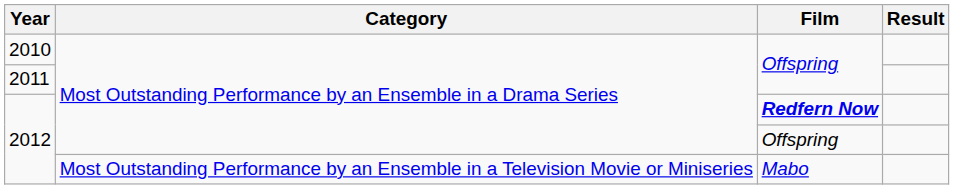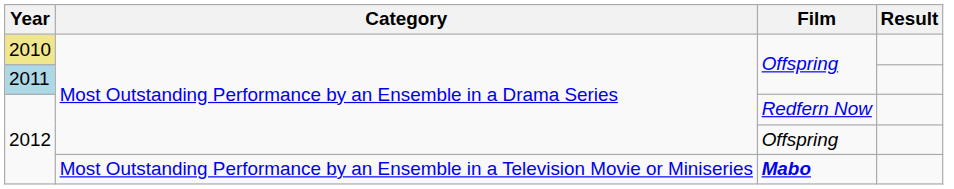(30, 49) no background -> (30, 49) khaki background
(29, 79) no background -> (29, 79) lightblue background
(820, 109) bold -> (817, 109) normal
(785, 169) normal -> (786, 169) bold
